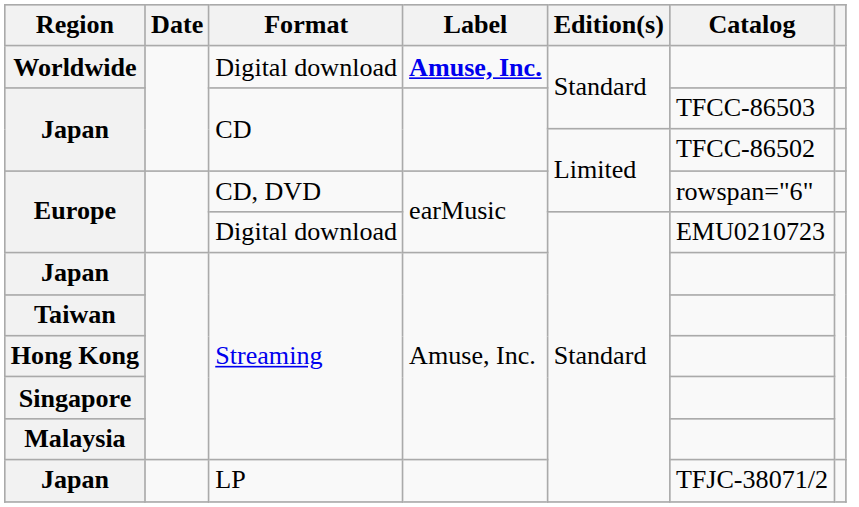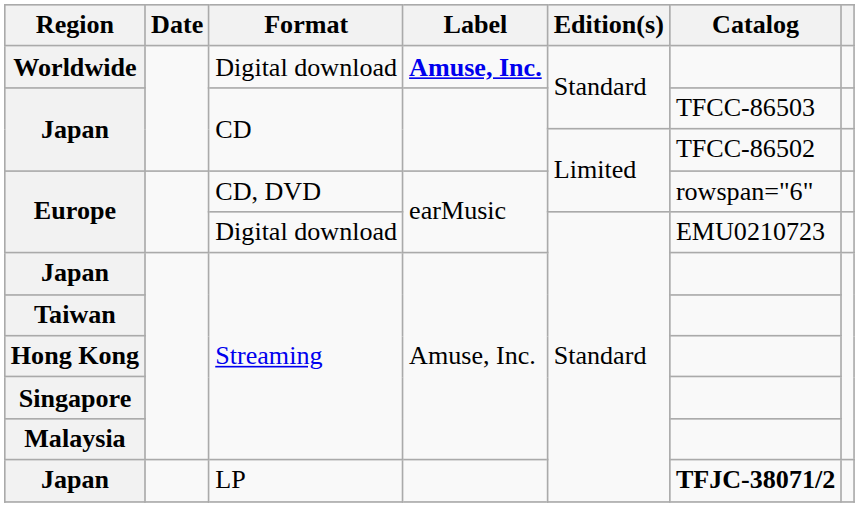(752, 480) normal -> (756, 480) bold
